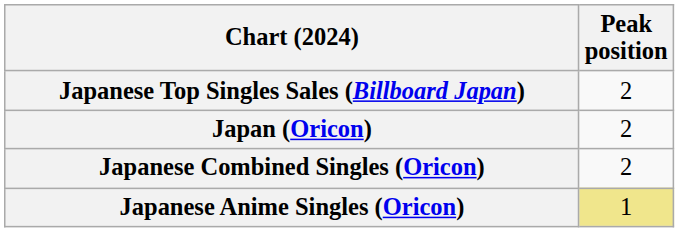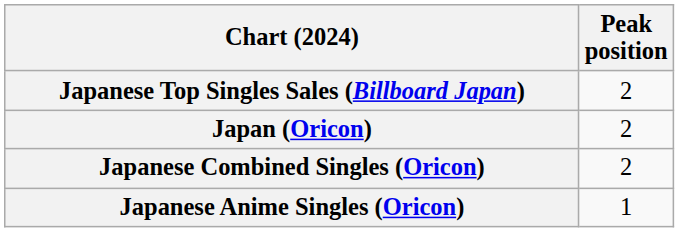(626, 206) khaki background -> (626, 206) no background
